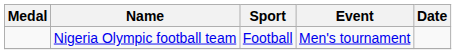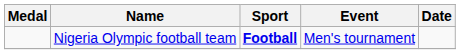(268, 38) normal -> (270, 38) bold
